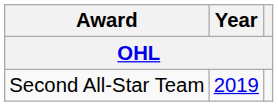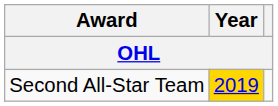(236, 85) no background -> (236, 85) gold background
